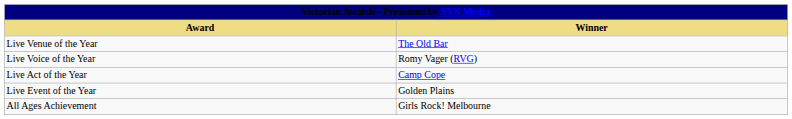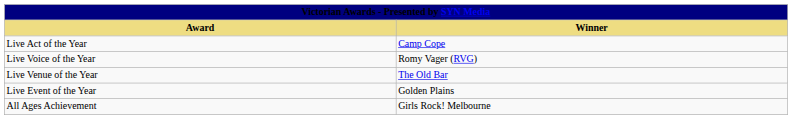rows swapped: (47, 75) <-> (52, 43)
